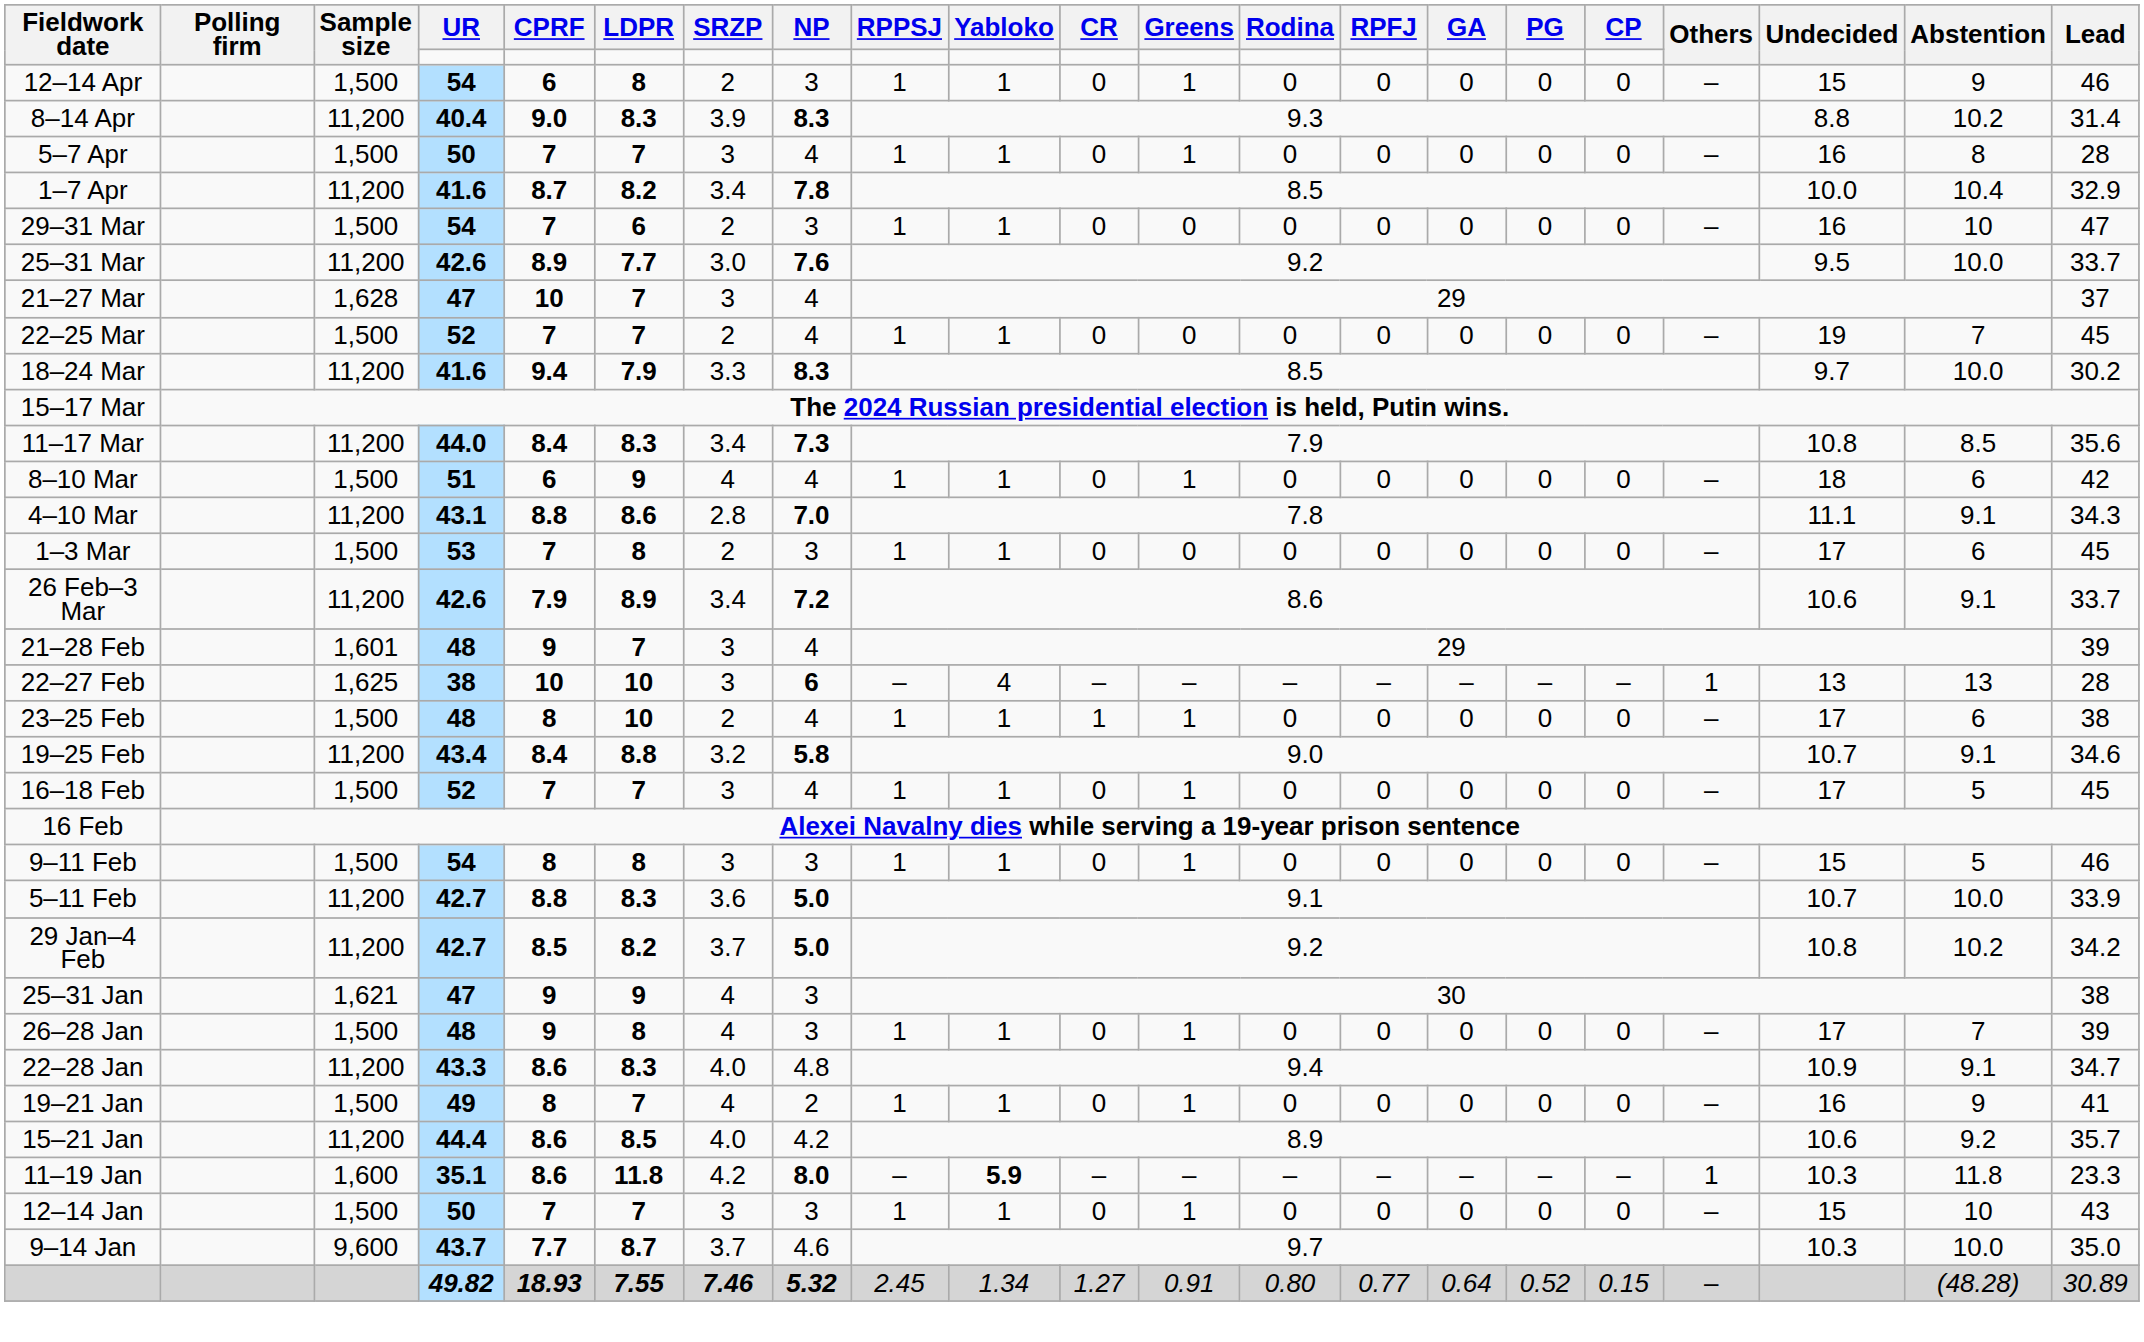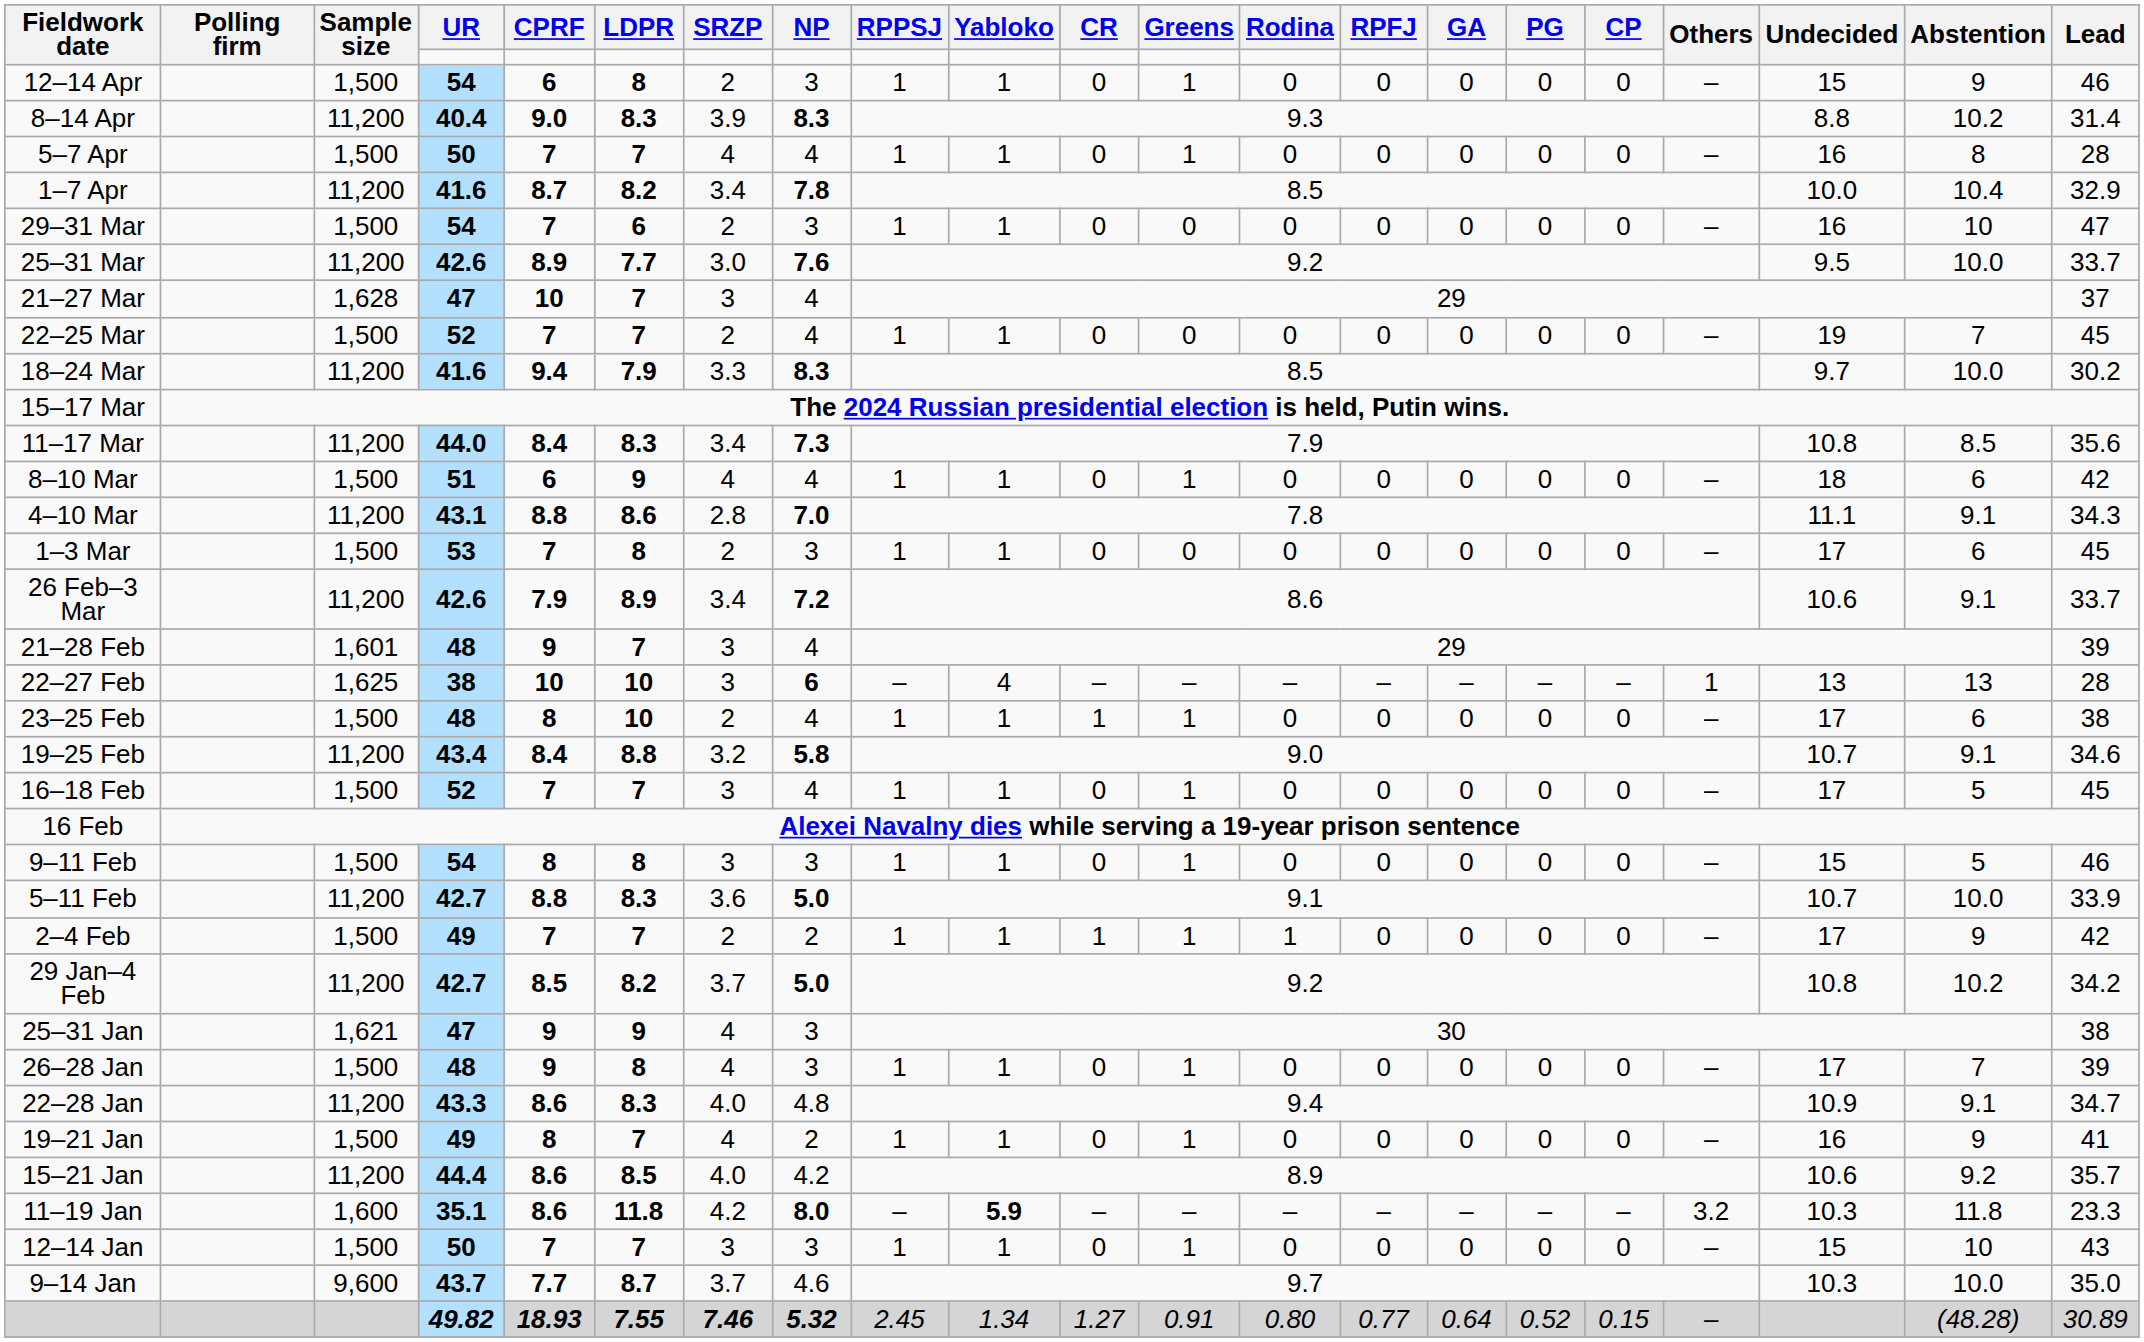(728, 154) 3 -> (728, 154) 4
+ row: (83, 934)
(1711, 1175) 1 -> (1711, 1211) 3.2
